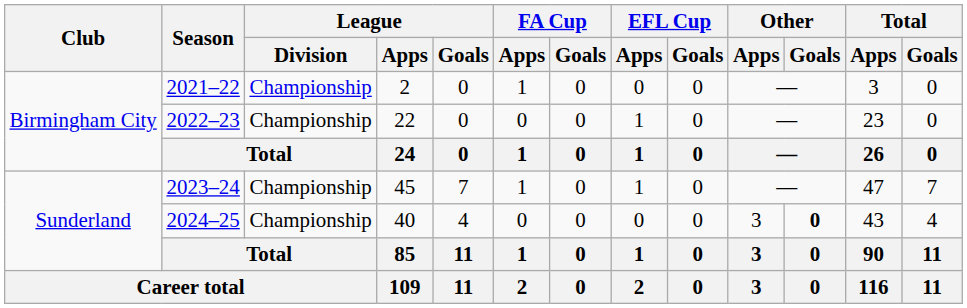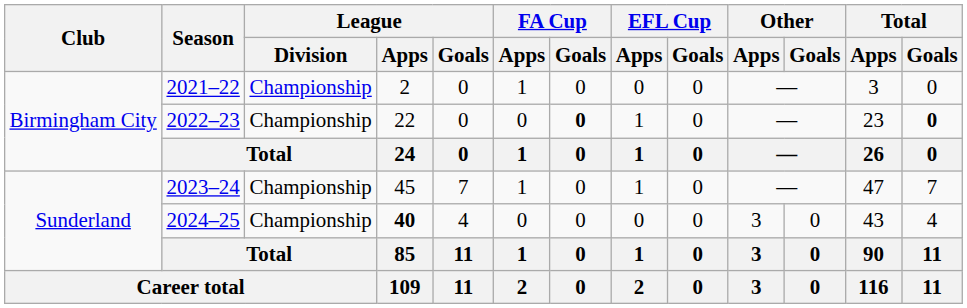(581, 120) normal -> (581, 120) bold
(932, 120) normal -> (932, 120) bold
(405, 220) normal -> (405, 220) bold
(815, 220) bold -> (815, 220) normal
